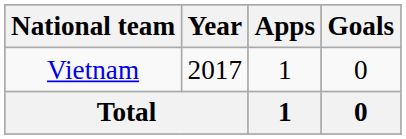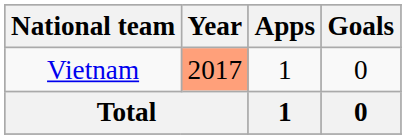(215, 69) no background -> (215, 69) lightsalmon background
